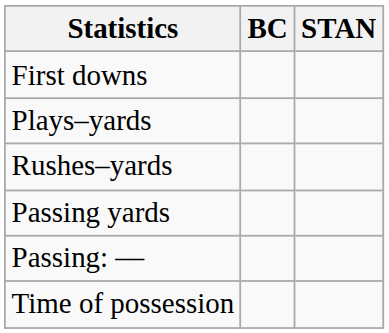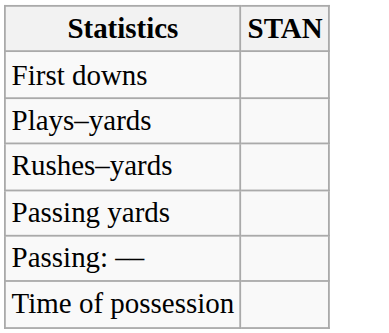- column: (268, 28)
